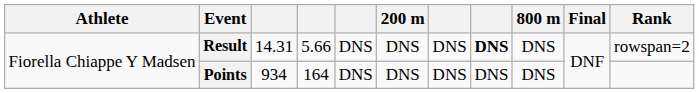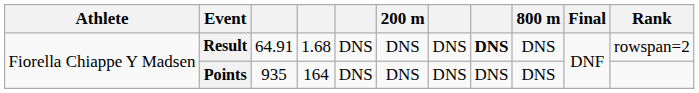(274, 46) 14.31 -> (274, 46) 64.91
(316, 46) 5.66 -> (316, 46) 1.68
(274, 74) 934 -> (274, 74) 935
